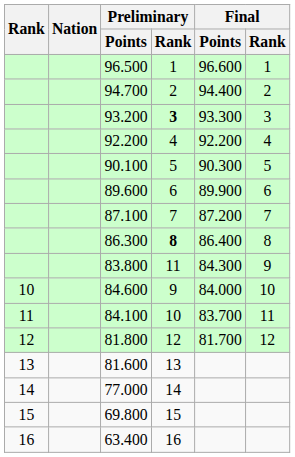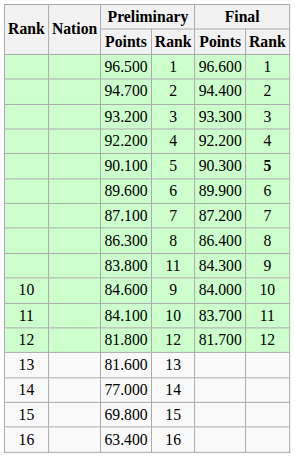(173, 116) bold -> (173, 116) normal
(267, 166) normal -> (267, 166) bold
(173, 240) bold -> (173, 240) normal
